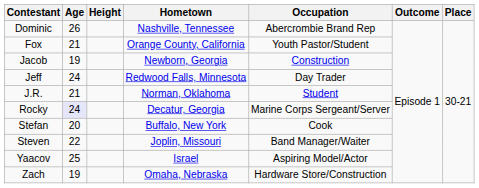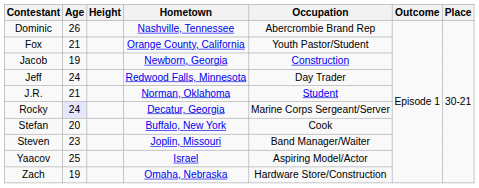(75, 142) 22 -> (75, 142) 23
